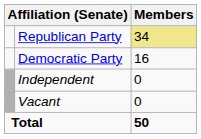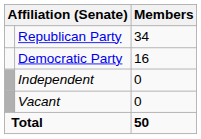(142, 36) khaki background -> (142, 36) no background
